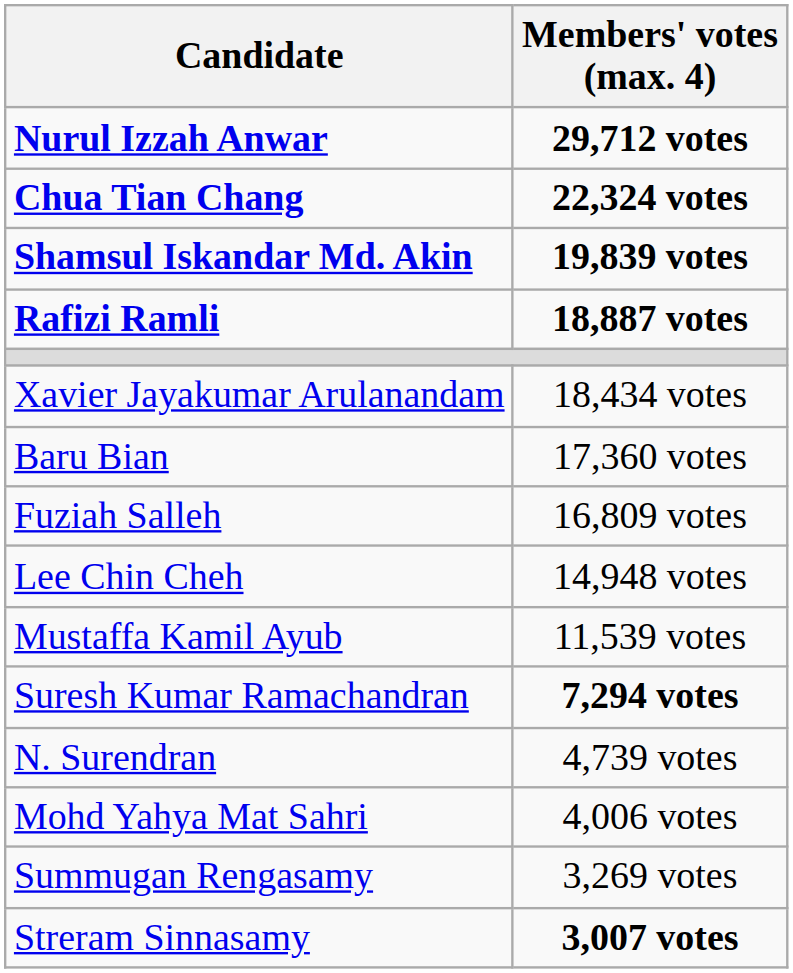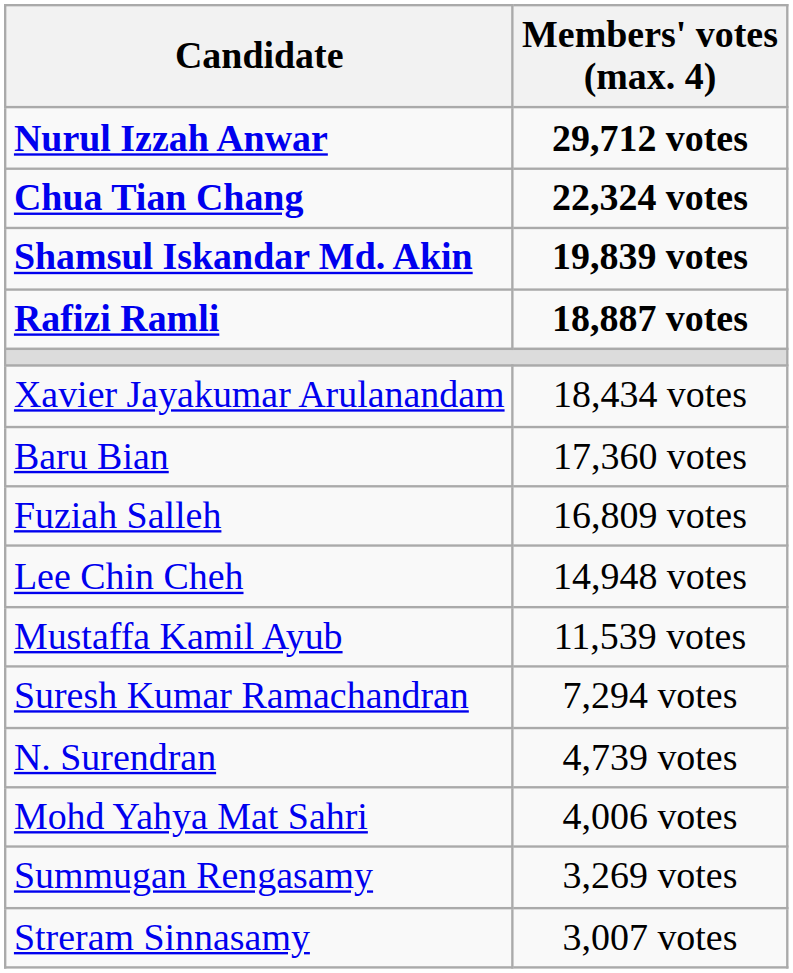(650, 696) bold -> (650, 696) normal
(650, 936) bold -> (650, 936) normal
